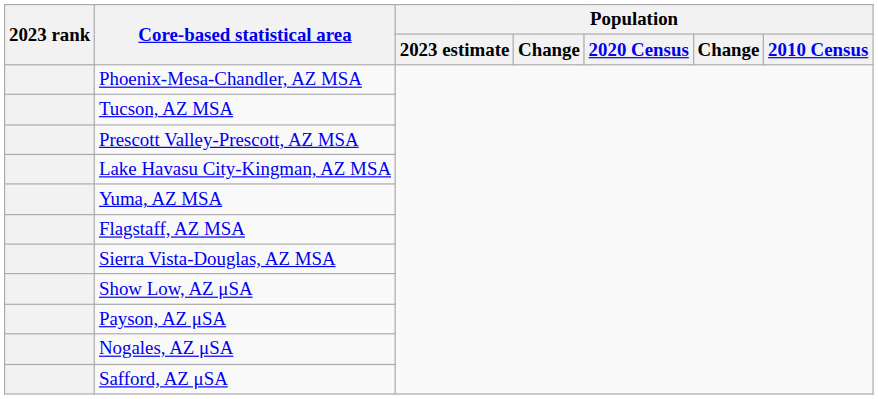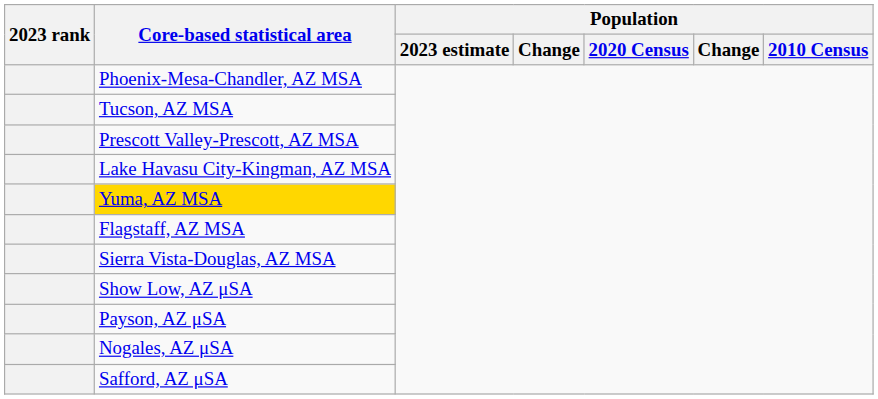(161, 199) no background -> (161, 199) gold background
